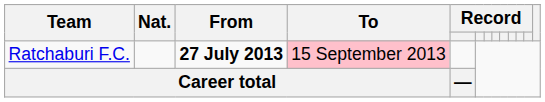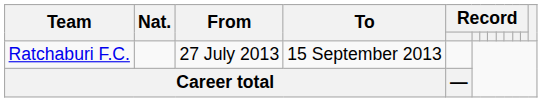(231, 54) bold -> (229, 54) normal
(369, 54) pink background -> (365, 54) no background
